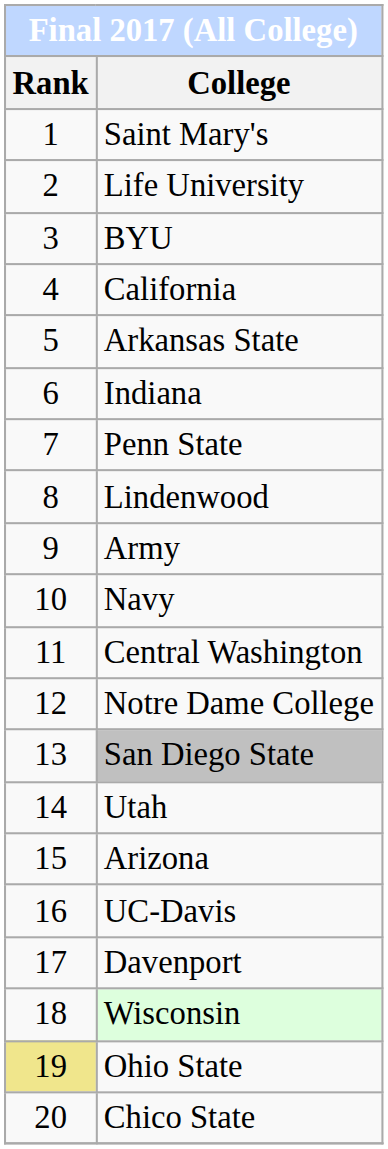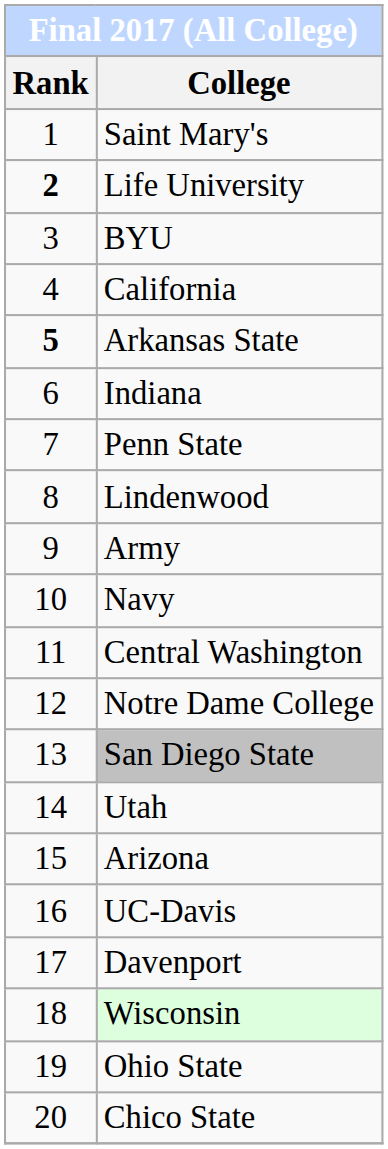(51, 185) normal -> (51, 185) bold
(51, 340) normal -> (51, 340) bold
(51, 1065) khaki background -> (51, 1065) no background
